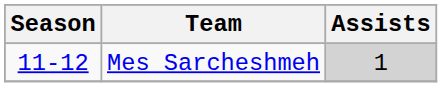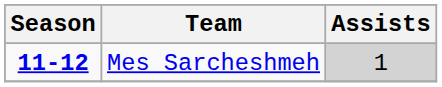(53, 63) normal -> (53, 63) bold
